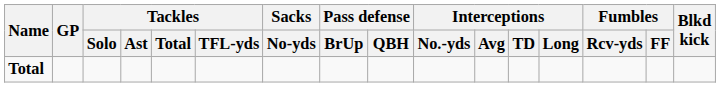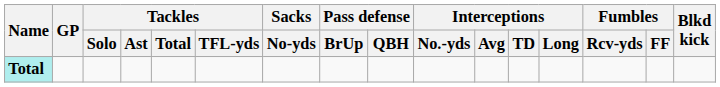(26, 69) no background -> (26, 69) paleturquoise background
